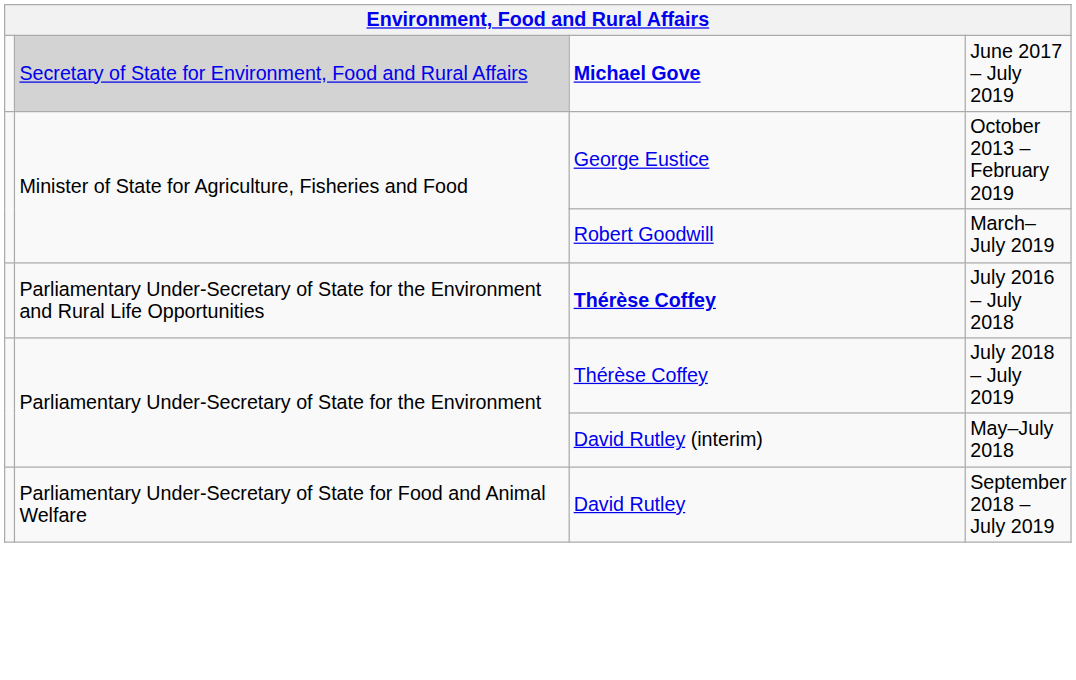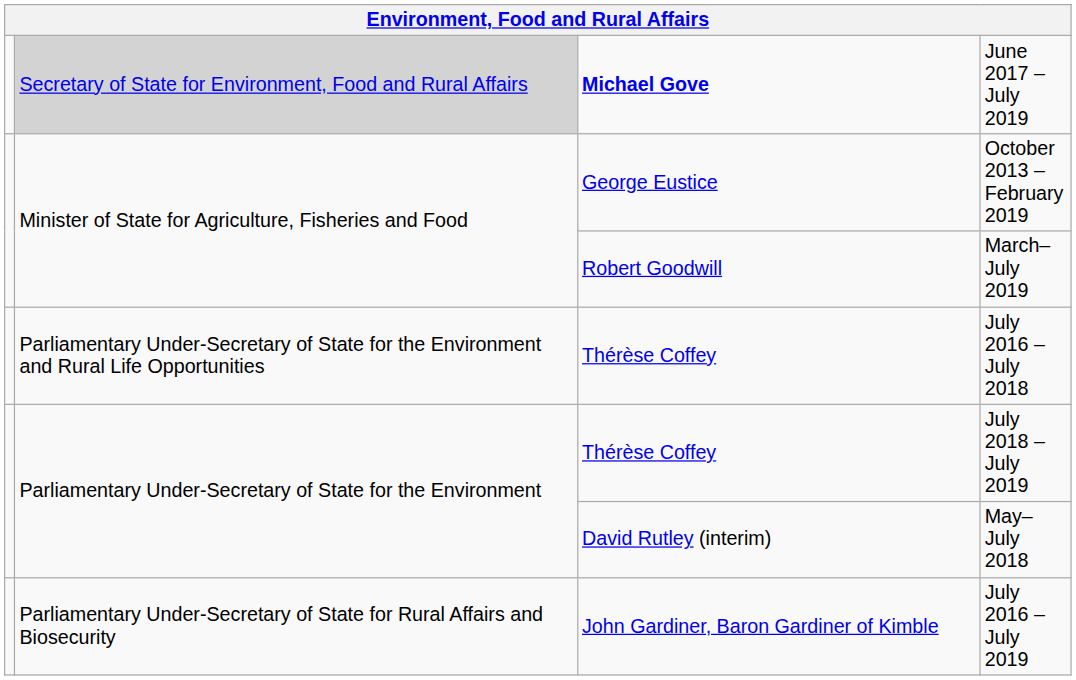(645, 299) bold -> (649, 355) normal
+ row: (1015, 626)
- row: (1018, 504)
